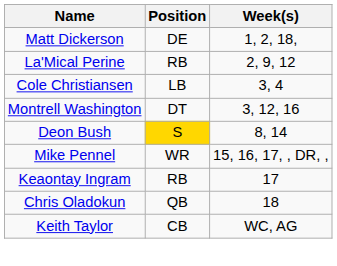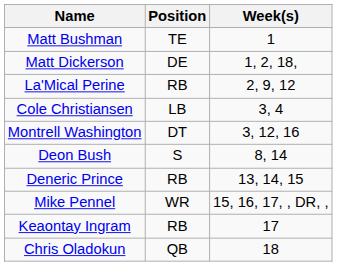+ row: (75, 39)
(177, 132) gold background -> (177, 156) no background
+ row: (75, 179)
- row: (75, 226)
